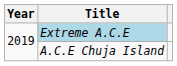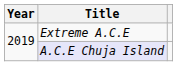(85, 32) lightblue background -> (85, 32) no background
(102, 51) no background -> (102, 51) lavender background
